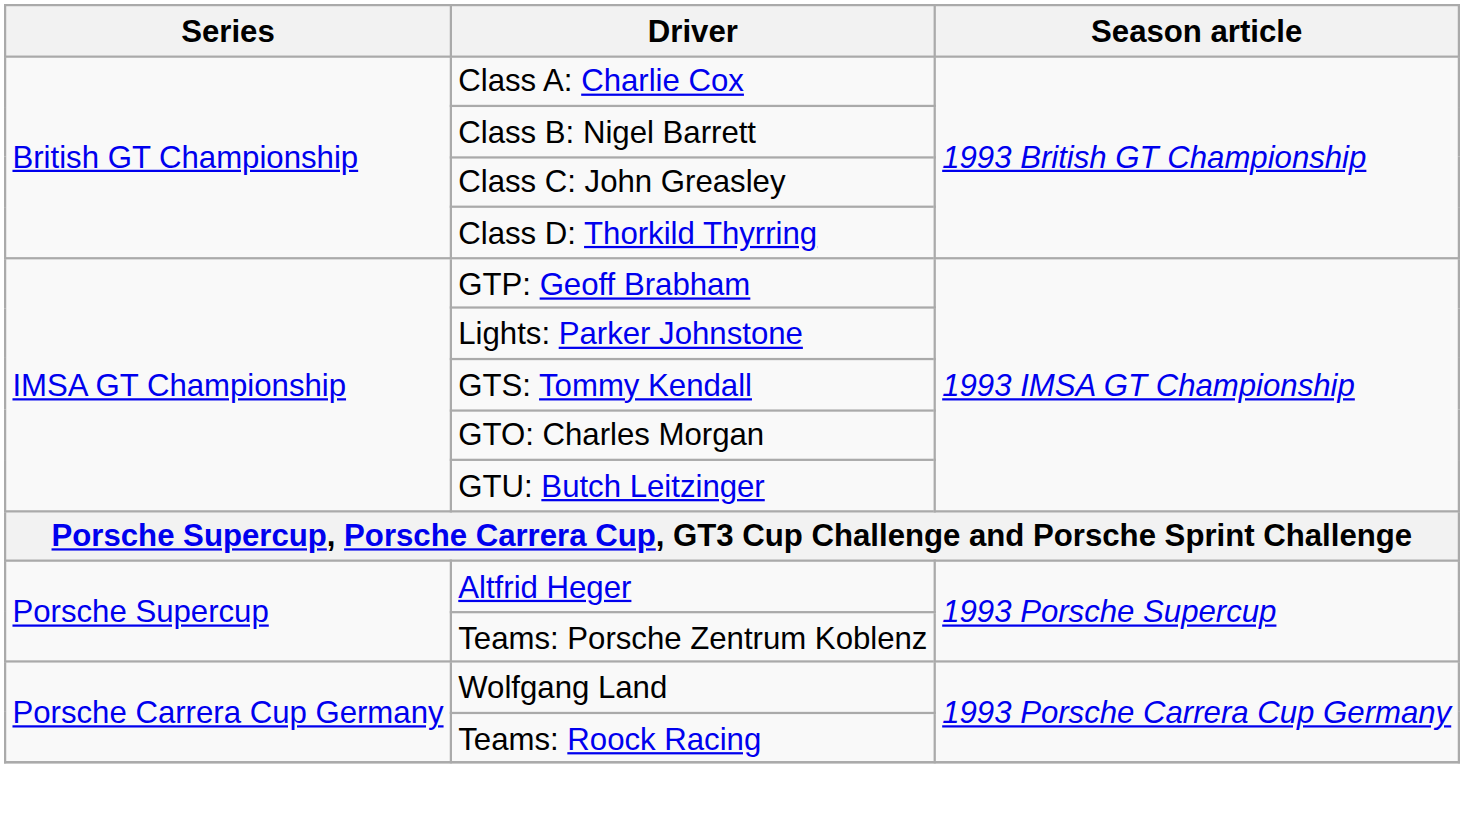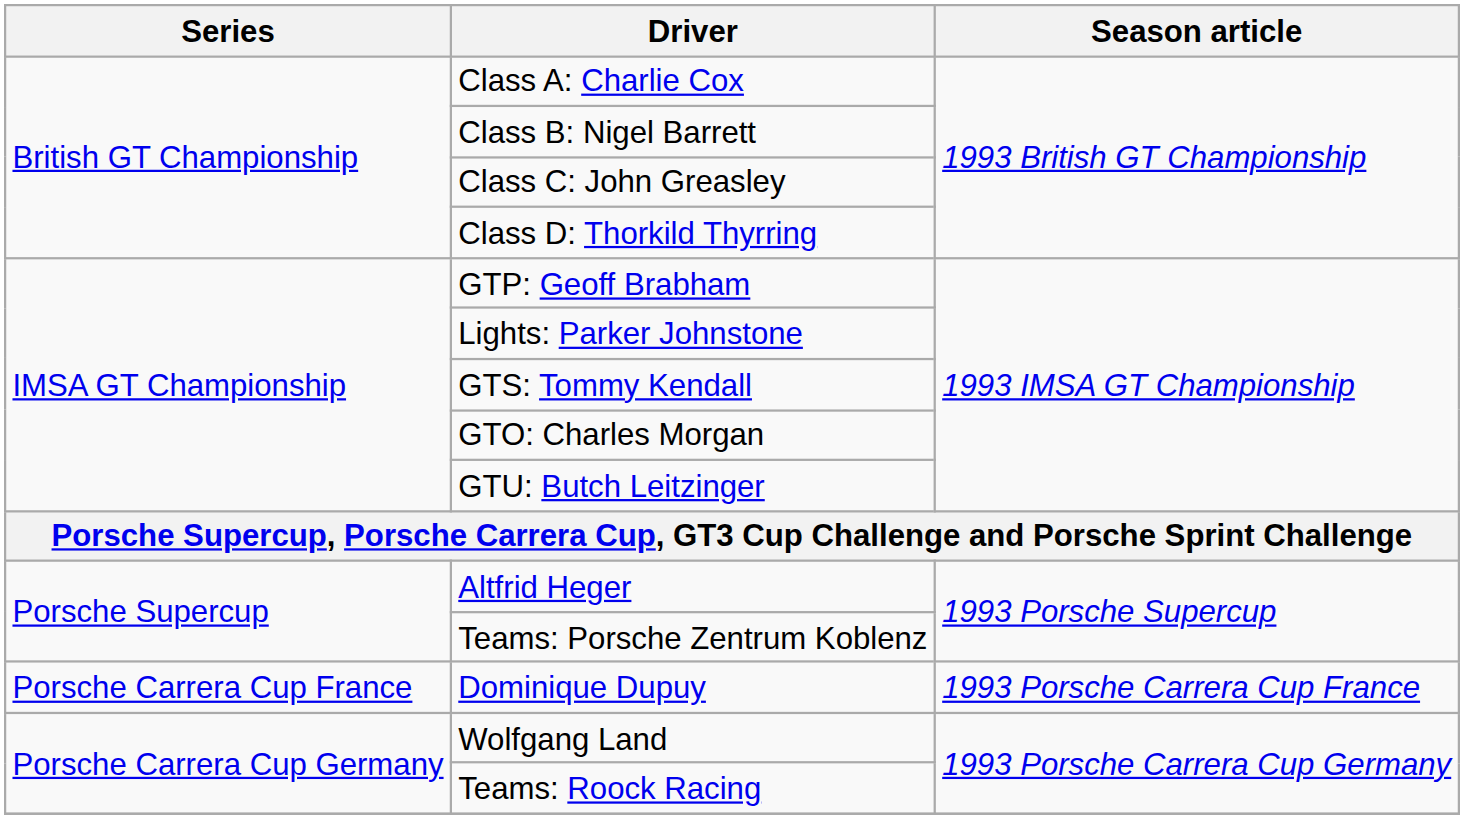+ row: (582, 687)
